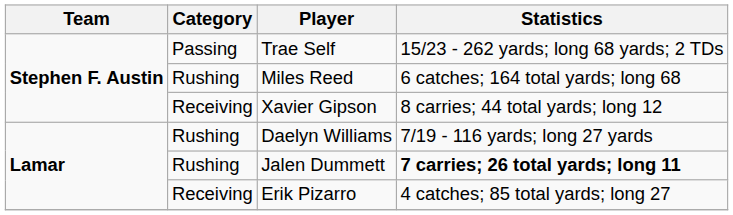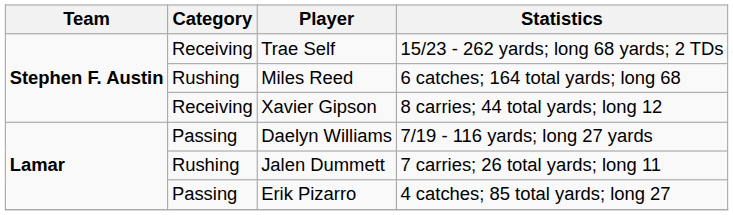(205, 48) Passing -> (212, 48) Receiving
(206, 136) Rushing -> (205, 136) Passing
(541, 165) bold -> (531, 165) normal
(212, 194) Receiving -> (205, 194) Passing
